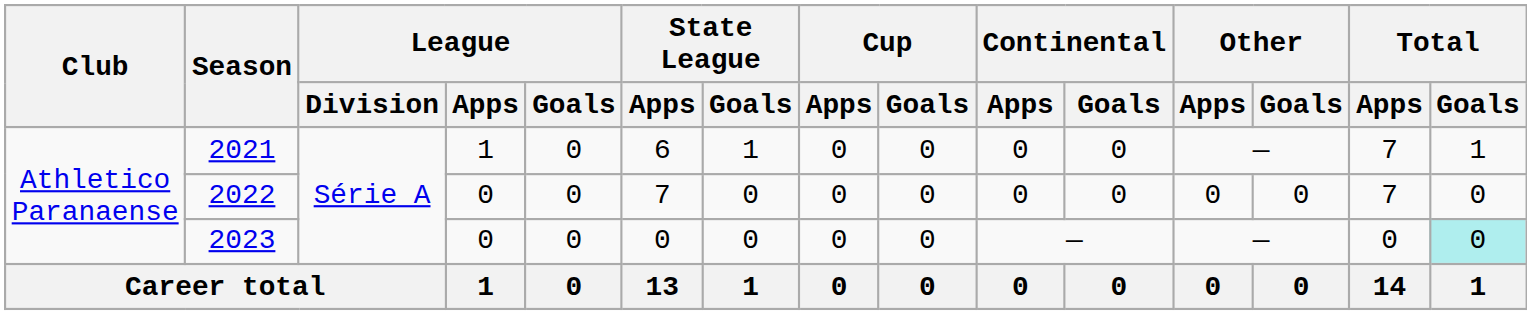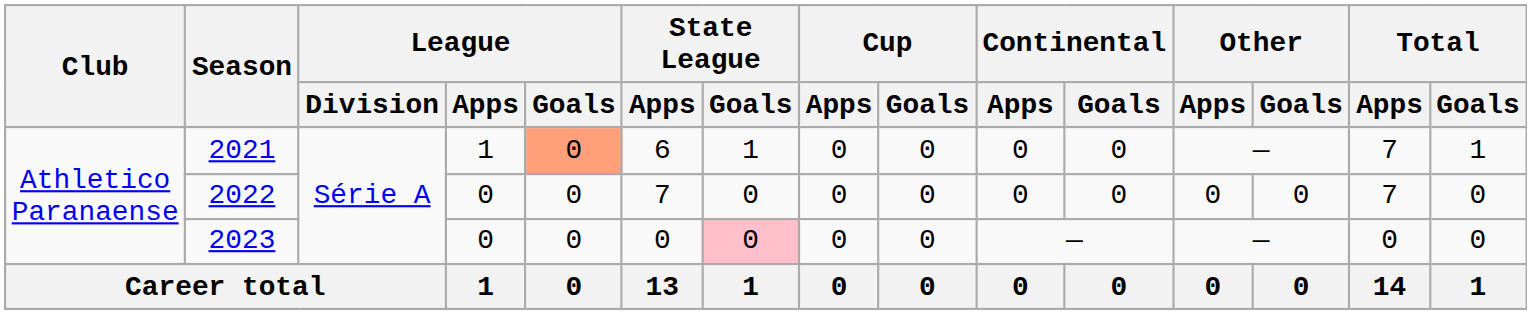(574, 151) no background -> (574, 151) lightsalmon background
(751, 241) no background -> (751, 241) pink background
(1478, 241) paleturquoise background -> (1478, 241) no background
